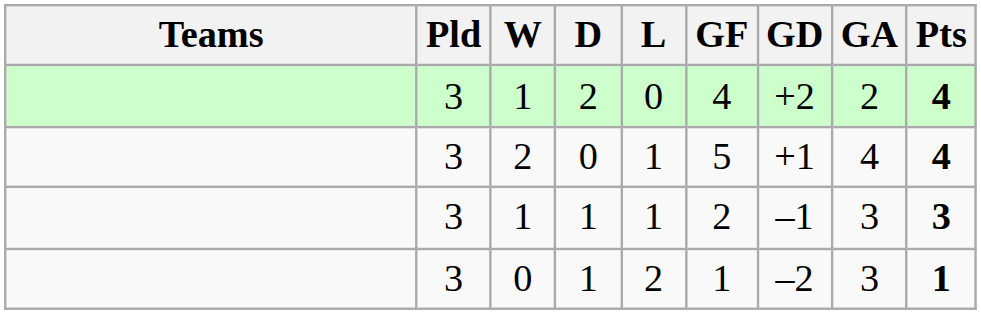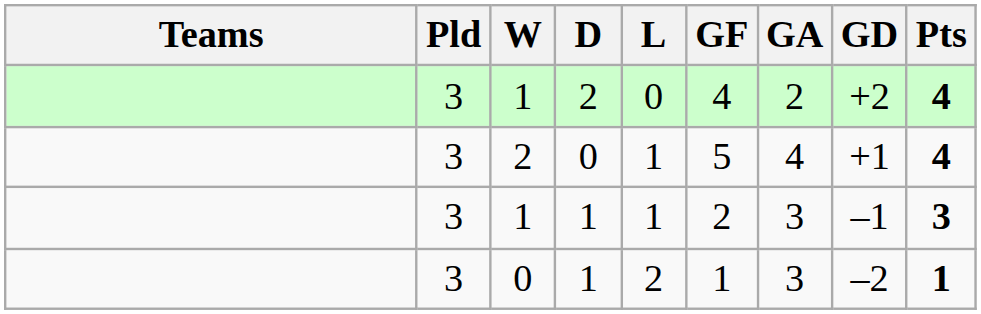columns swapped: (870, 34) <-> (795, 34)
